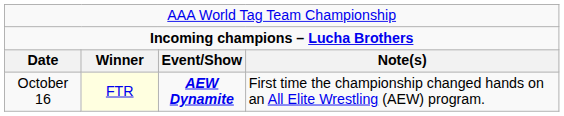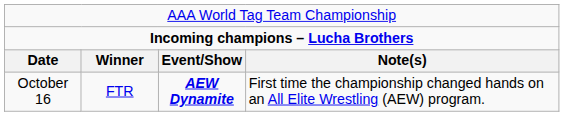(120, 91) lightyellow background -> (120, 91) no background
